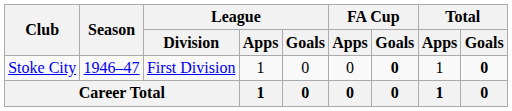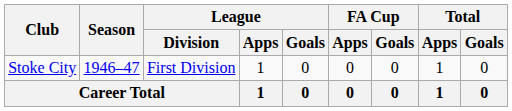(395, 67) bold -> (395, 67) normal
(484, 67) bold -> (484, 67) normal
